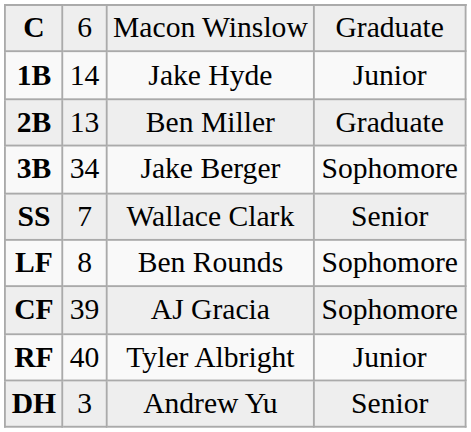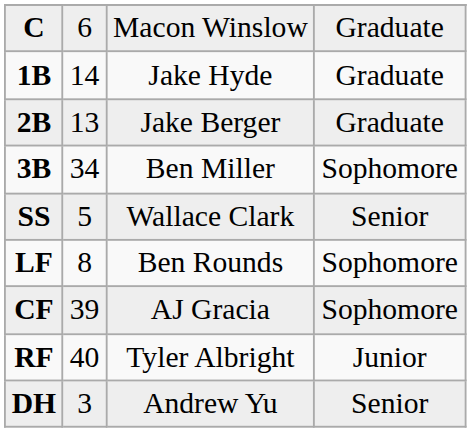(390, 74) Junior -> (390, 74) Graduate
(210, 121) Ben Miller -> (210, 121) Jake Berger
(210, 168) Jake Berger -> (210, 168) Ben Miller
(85, 215) 7 -> (85, 215) 5
